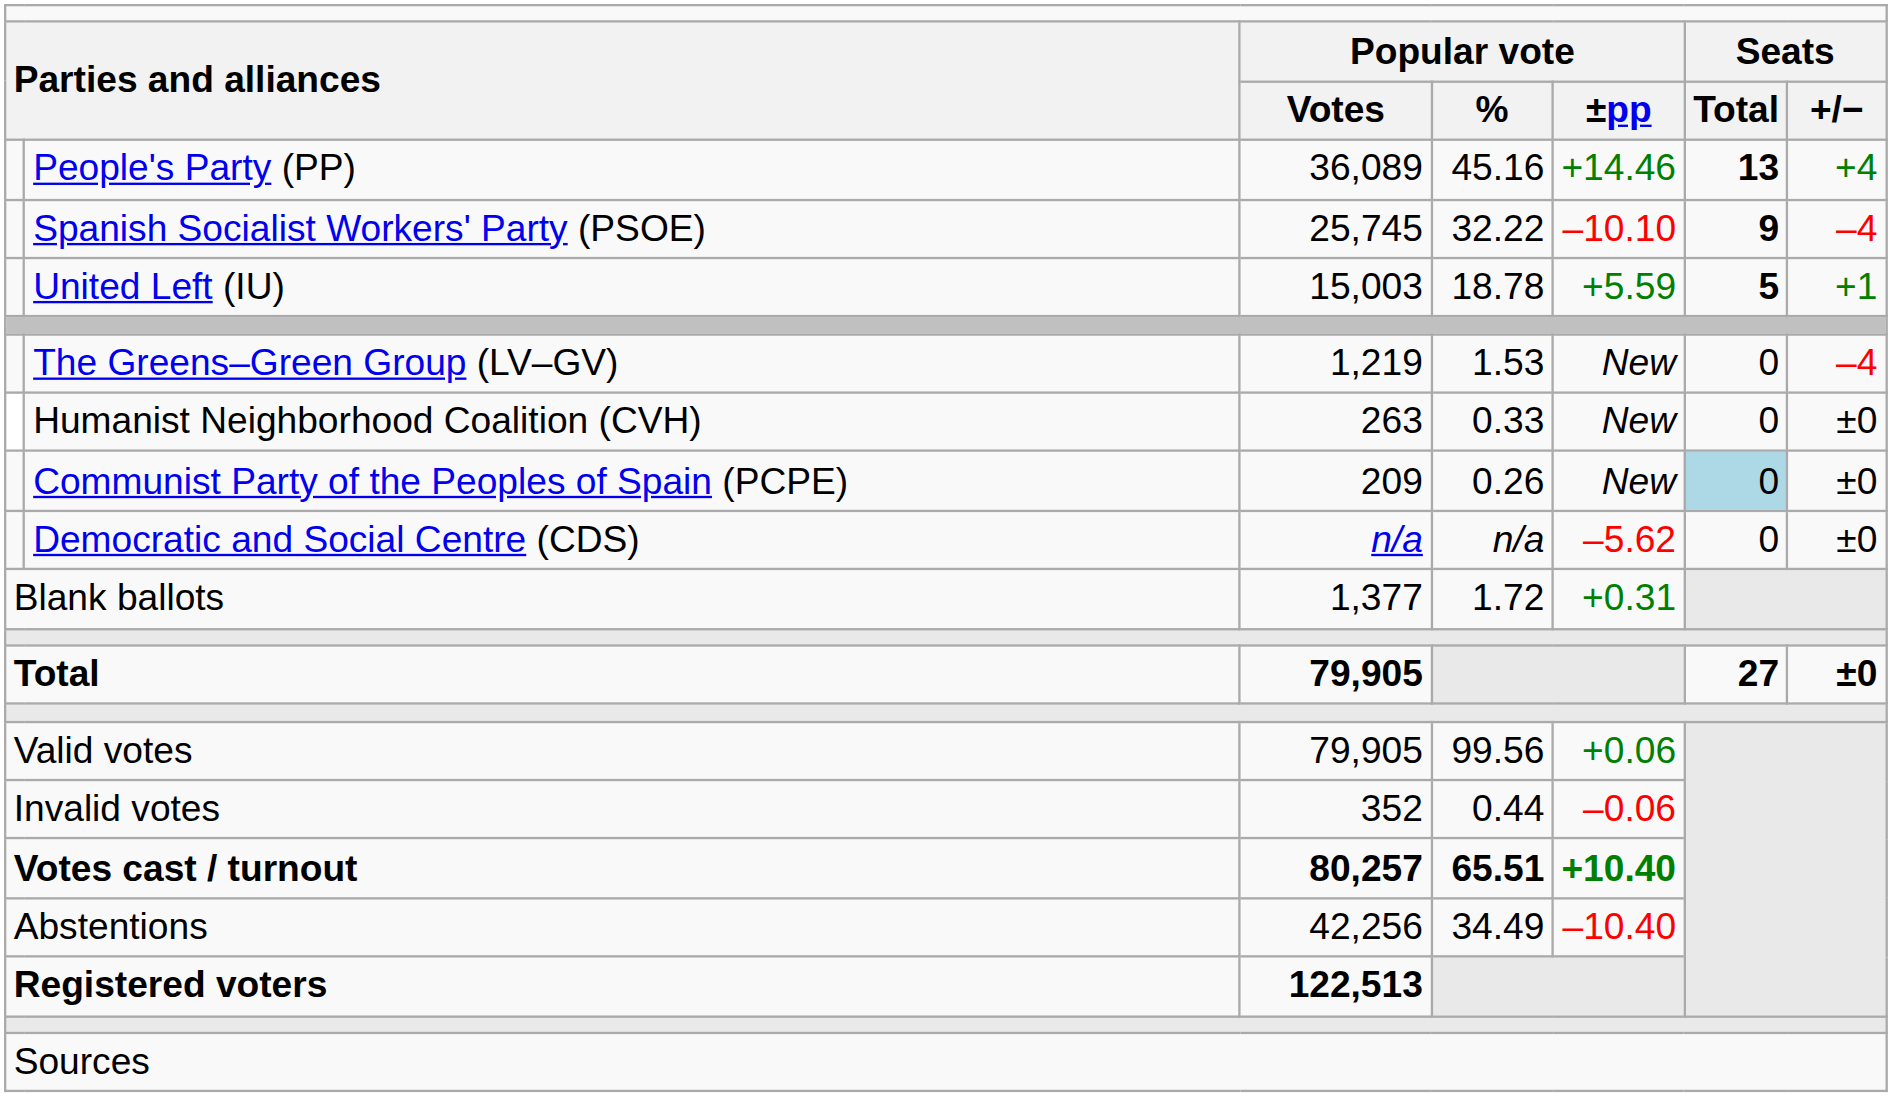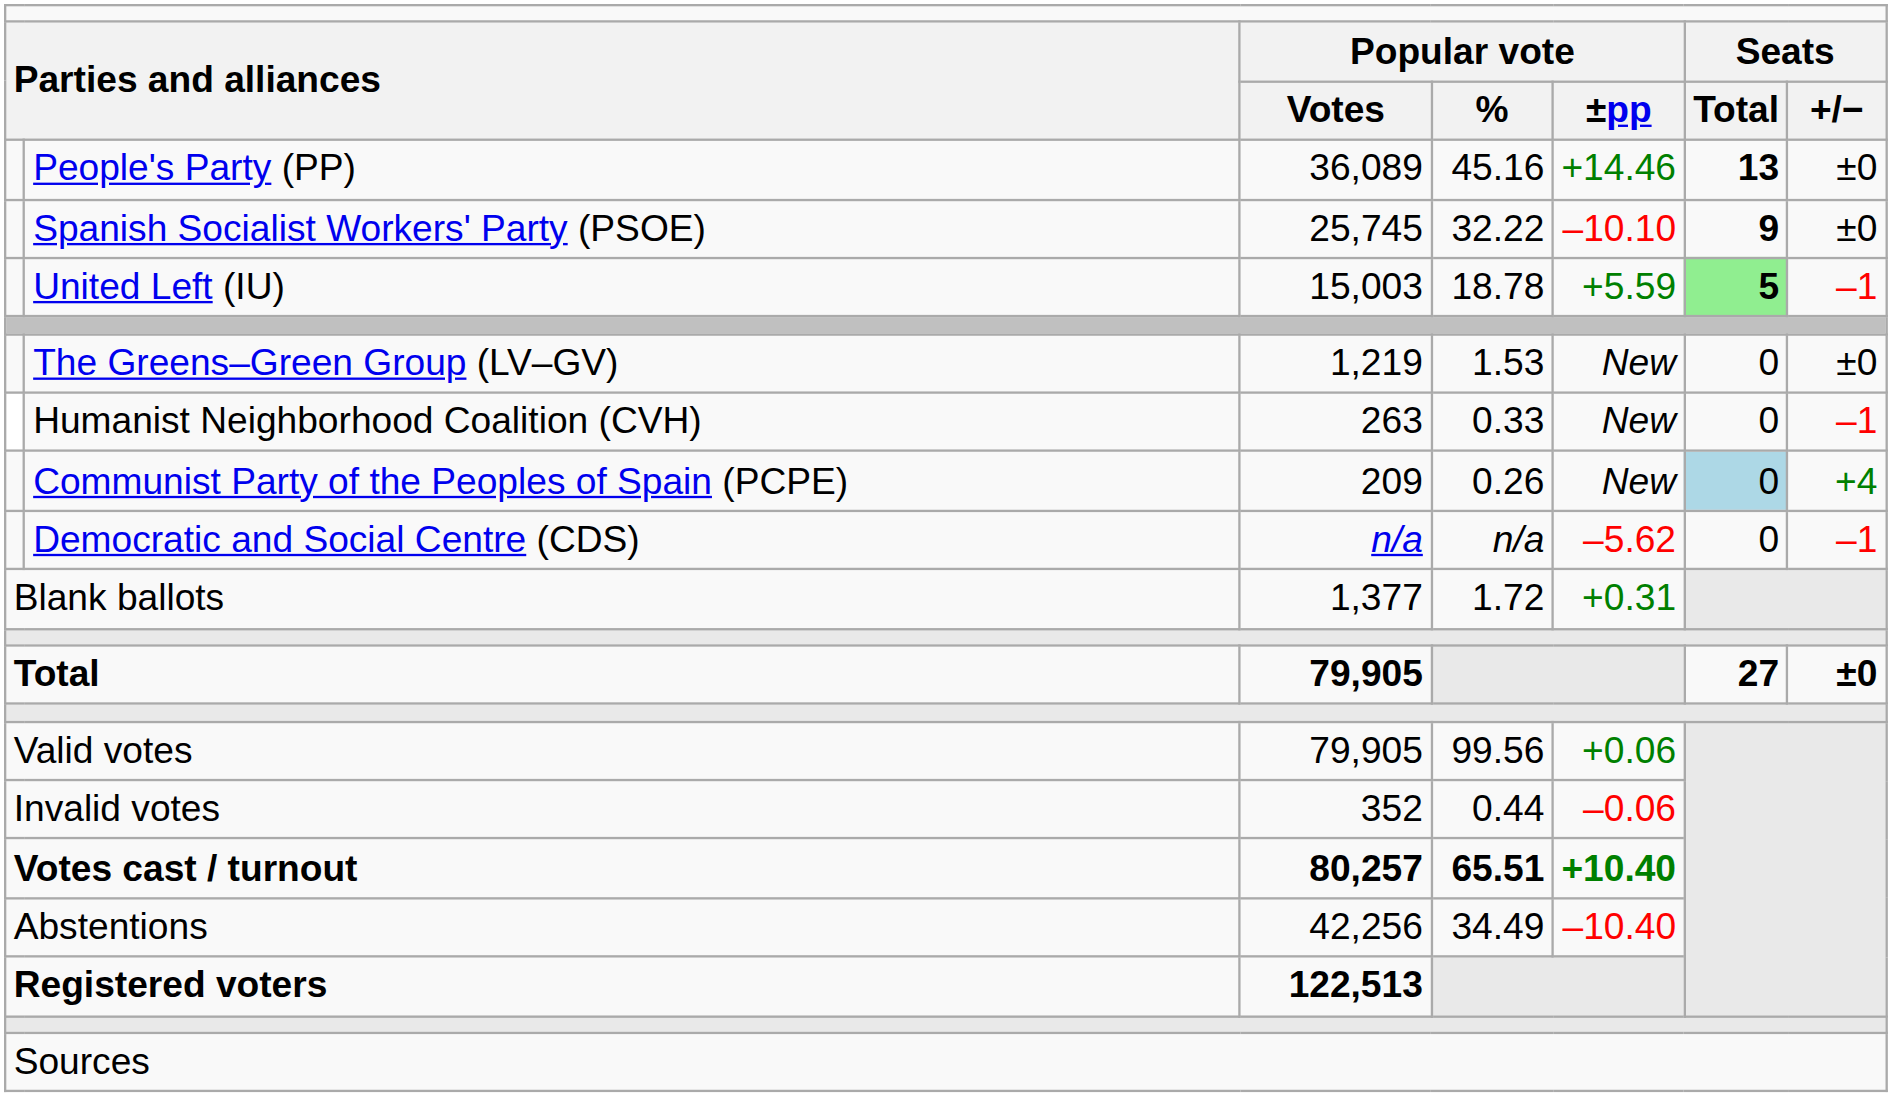(1856, 168) +4 -> (1857, 168) ±0
(1857, 227) –4 -> (1857, 227) ±0
(1769, 286) no background -> (1769, 286) lightgreen background
(1856, 286) +1 -> (1857, 286) –1
(1857, 362) –4 -> (1857, 362) ±0
(1857, 421) ±0 -> (1857, 421) –1
(1857, 480) ±0 -> (1856, 480) +4
(1857, 539) ±0 -> (1857, 539) –1
